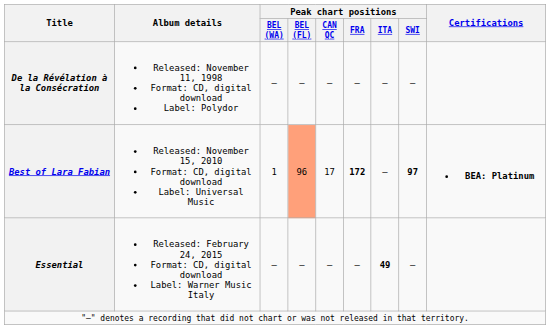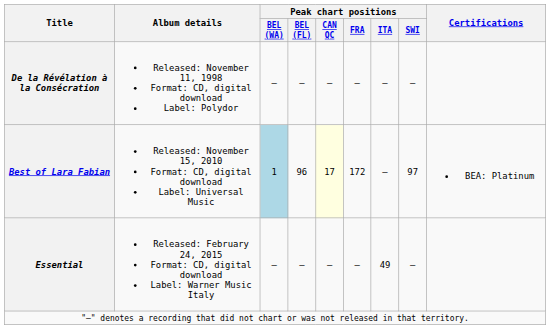(274, 171) no background -> (274, 171) lightblue background
(302, 171) lightsalmon background -> (302, 171) no background
(330, 171) no background -> (330, 171) lightyellow background
(357, 171) bold -> (357, 171) normal
(413, 171) bold -> (413, 171) normal
(486, 176) bold -> (486, 176) normal
(385, 265) bold -> (385, 265) normal
